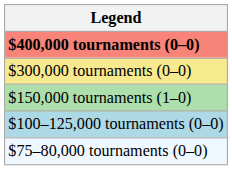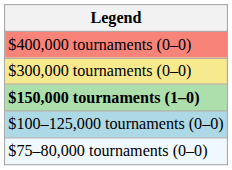(104, 44) bold -> (100, 44) normal
(100, 97) normal -> (104, 97) bold
